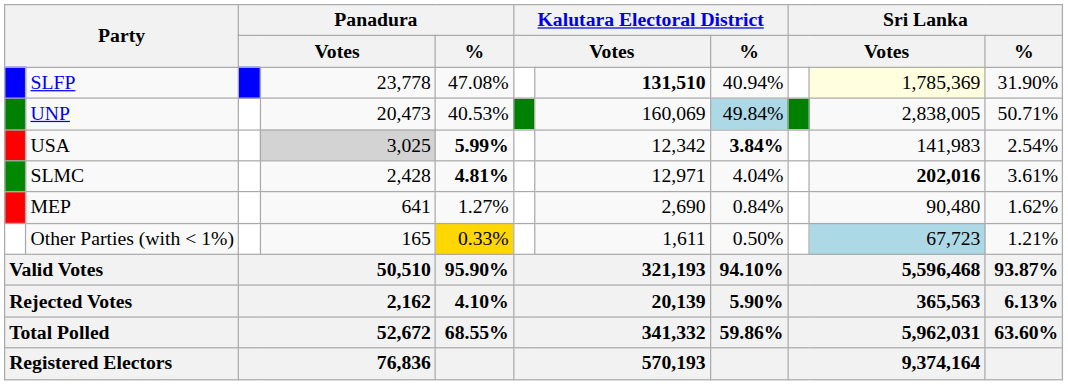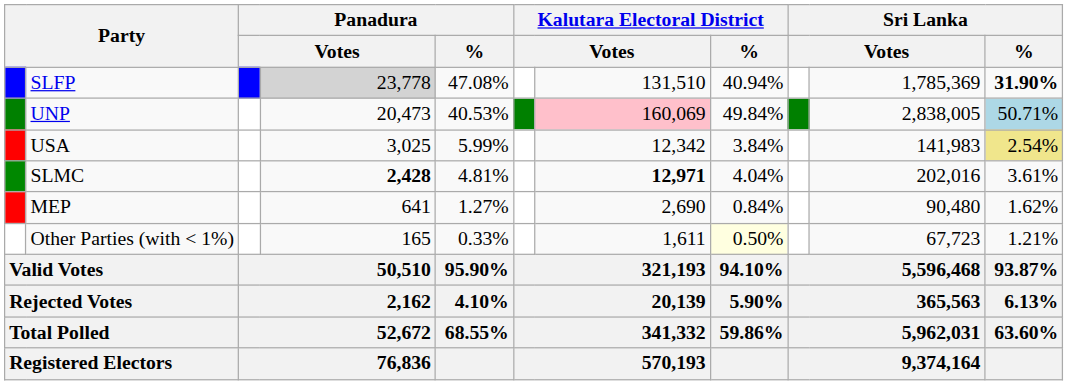(404, 82) no background -> (404, 82) lightgrey background
(674, 82) bold -> (674, 82) normal
(941, 82) lightyellow background -> (941, 82) no background
(1028, 82) normal -> (1026, 82) bold
(674, 113) no background -> (674, 113) pink background
(753, 113) lightblue background -> (753, 113) no background
(1028, 113) no background -> (1028, 113) lightblue background
(409, 144) lightgrey background -> (409, 144) no background
(482, 144) bold -> (483, 144) normal
(756, 144) bold -> (758, 144) normal
(1033, 144) no background -> (1033, 144) khaki background
(409, 176) normal -> (409, 176) bold
(482, 176) bold -> (483, 176) normal
(679, 176) normal -> (679, 176) bold
(948, 176) bold -> (948, 176) normal
(483, 238) gold background -> (483, 238) no background
(758, 238) no background -> (758, 238) lightyellow background
(953, 238) lightblue background -> (953, 238) no background
